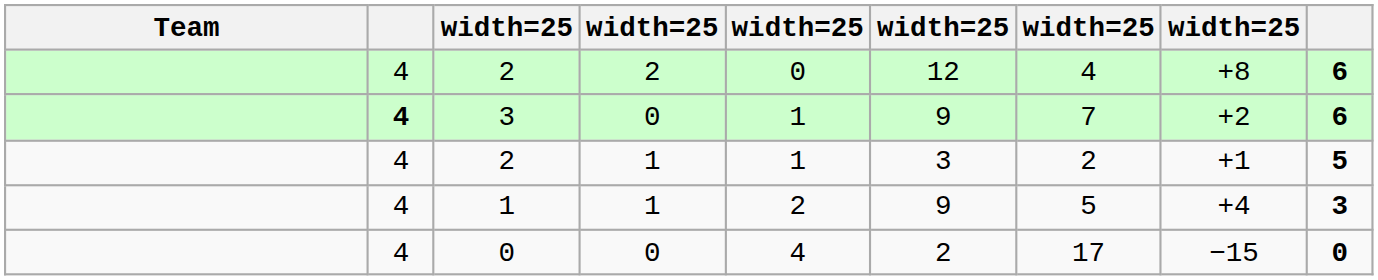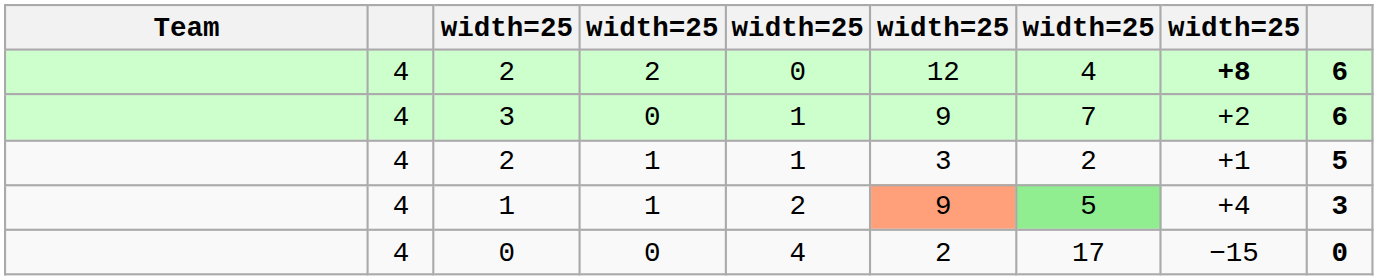(1234, 72) normal -> (1234, 72) bold
(401, 117) bold -> (401, 117) normal
(943, 207) no background -> (943, 207) lightsalmon background
(1089, 207) no background -> (1089, 207) lightgreen background
